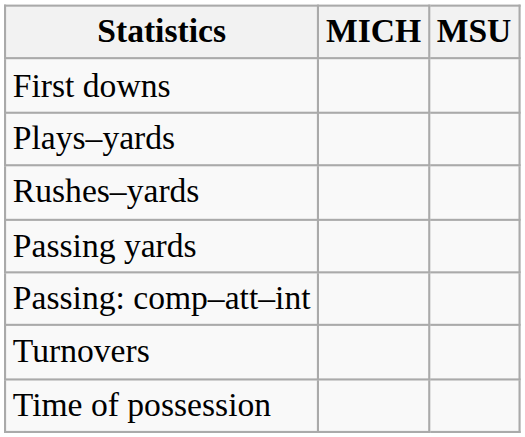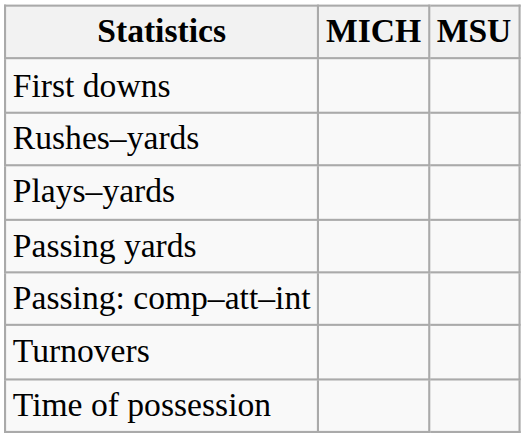rows swapped: (94, 138) <-> (106, 191)
